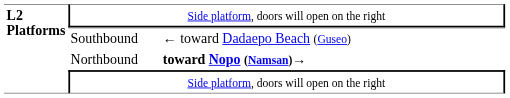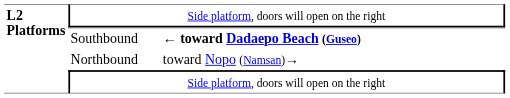(257, 38) normal -> (262, 38) bold
(235, 59) bold -> (231, 59) normal
